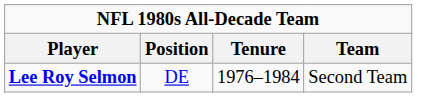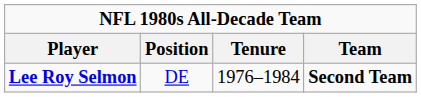(358, 77) normal -> (360, 77) bold
